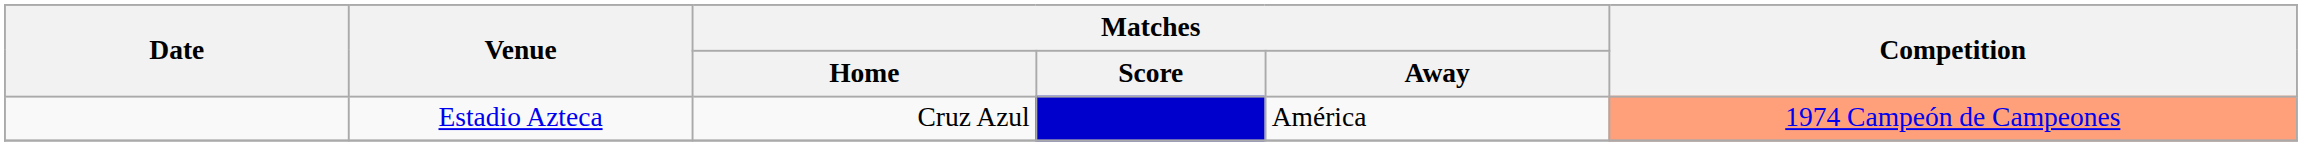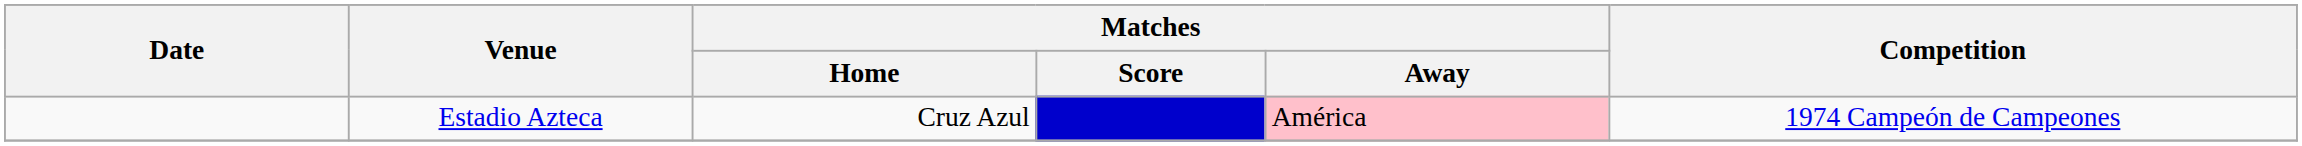(1319, 118) no background -> (1319, 118) pink background
(1953, 118) lightsalmon background -> (1953, 118) no background
